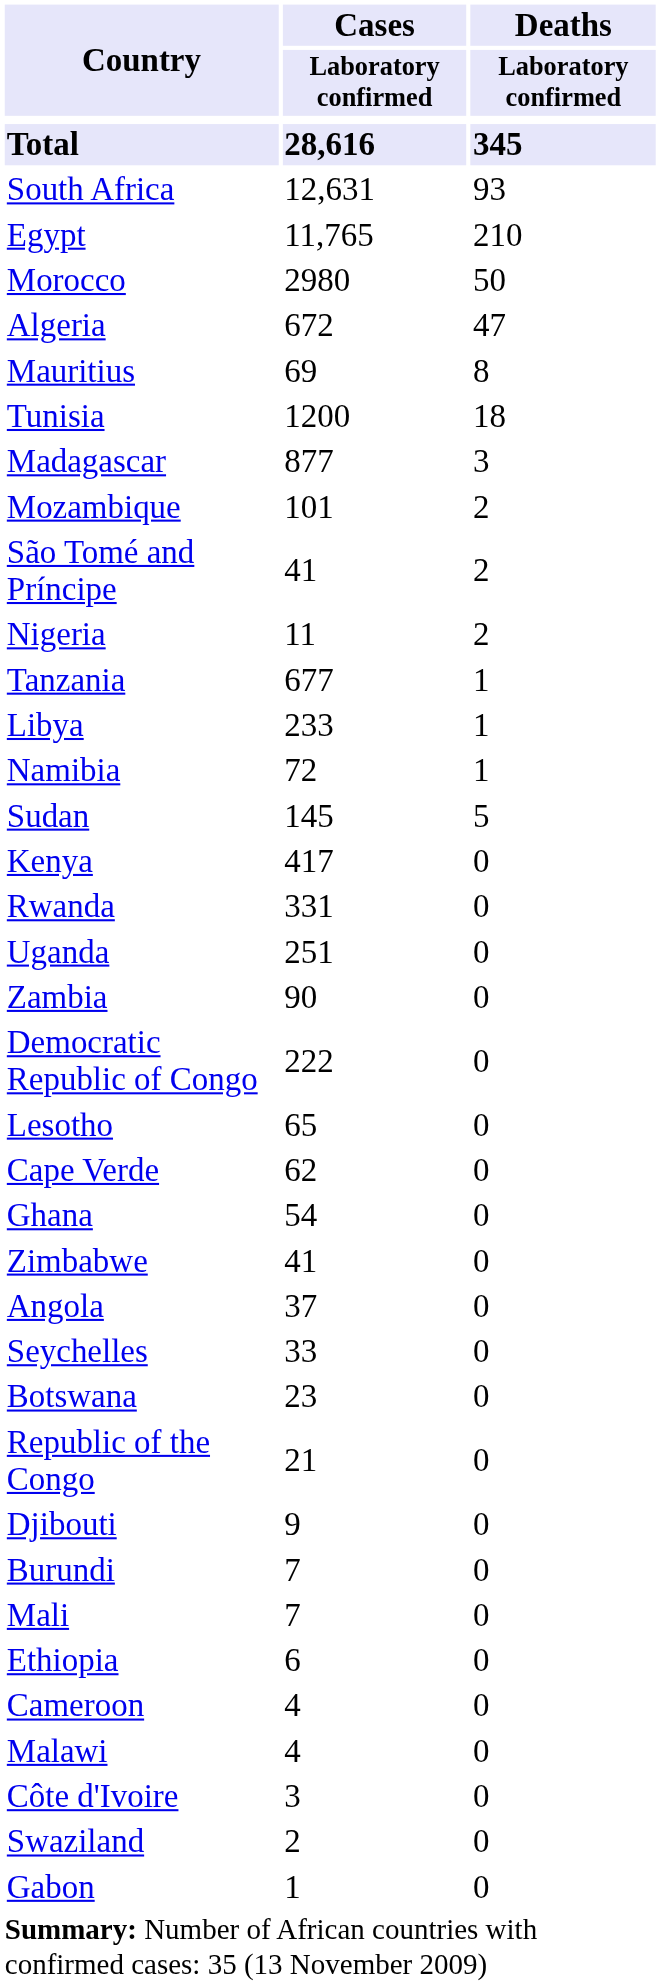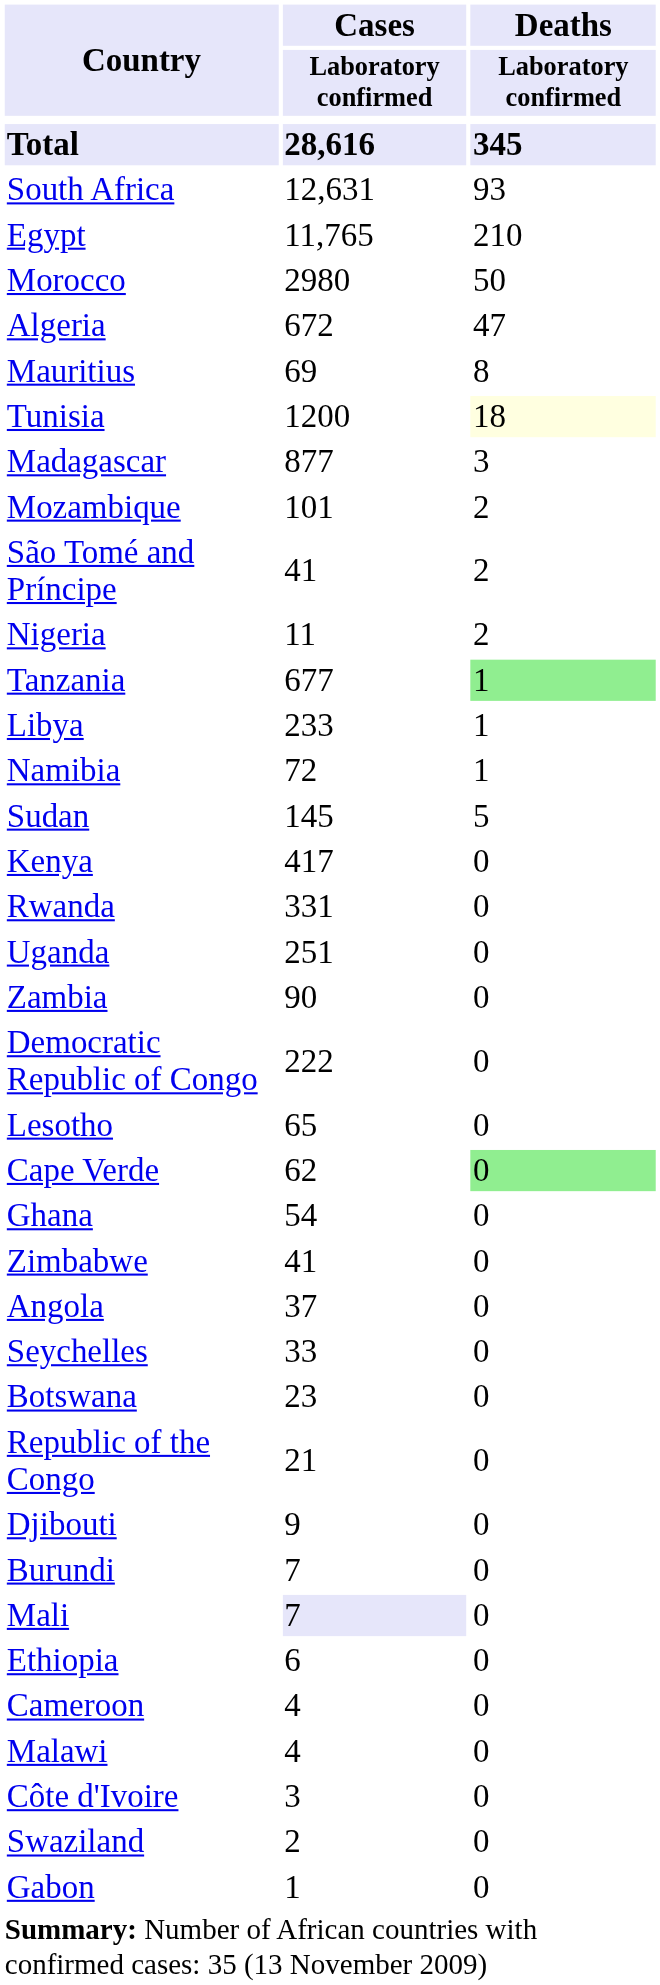(490, 416) no background -> (490, 416) lightyellow background
(481, 679) no background -> (481, 679) lightgreen background
(481, 1170) no background -> (481, 1170) lightgreen background
(293, 1614) no background -> (293, 1614) lavender background
